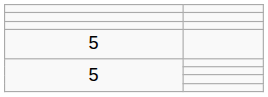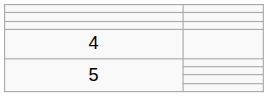(94, 43) 5 -> (94, 43) 4
